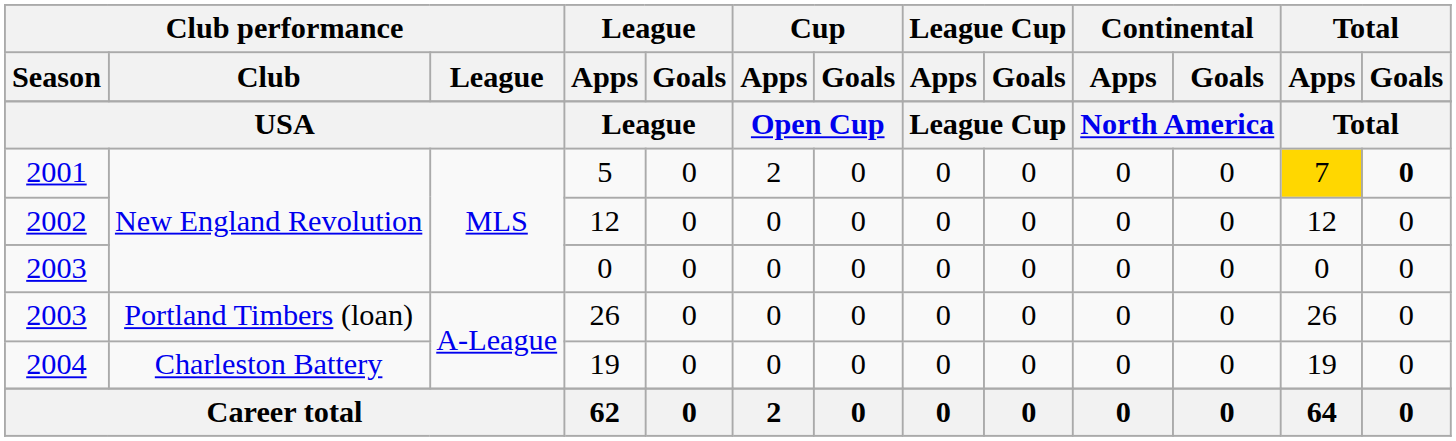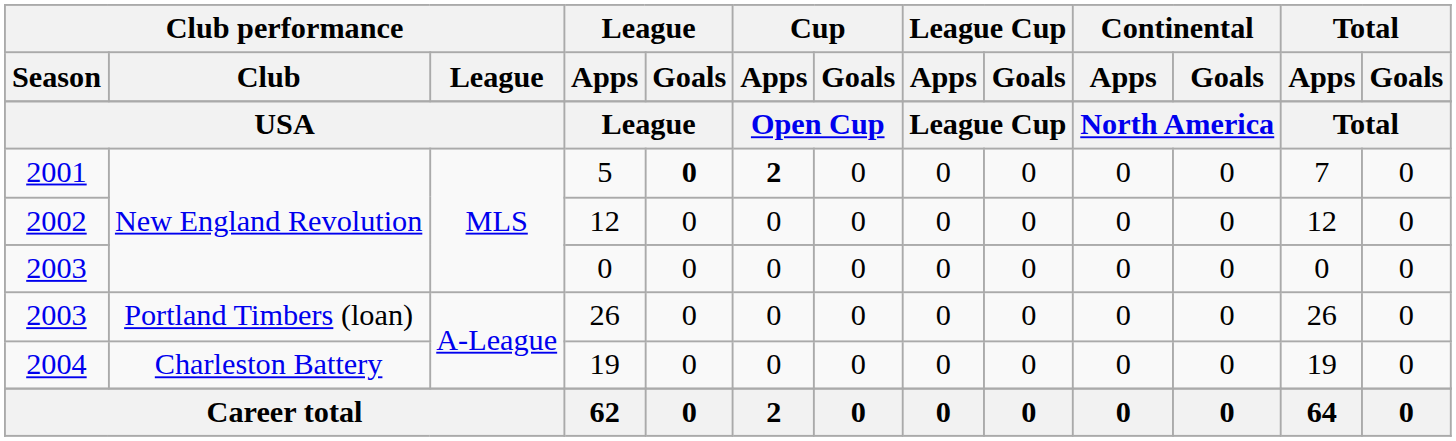(689, 172) normal -> (689, 172) bold
(774, 172) normal -> (774, 172) bold
(1322, 172) gold background -> (1322, 172) no background
(1406, 172) bold -> (1406, 172) normal
